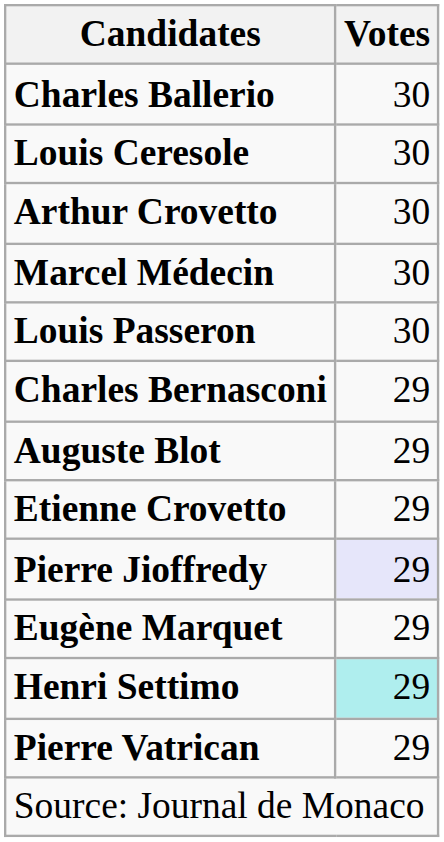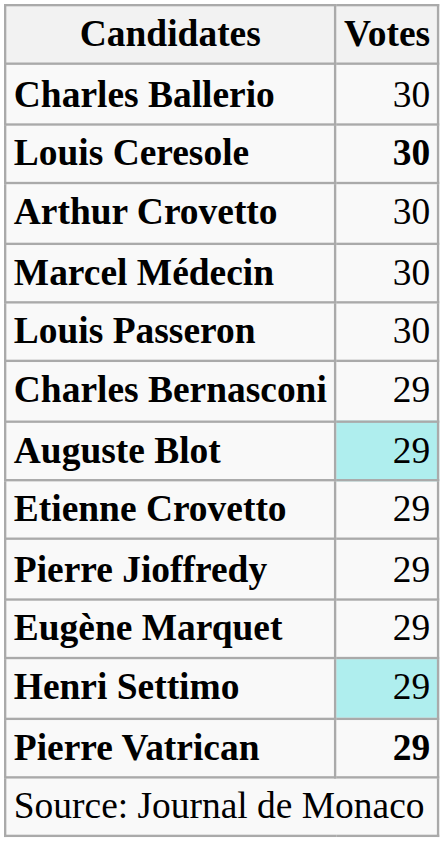(411, 152) normal -> (411, 152) bold
(411, 449) no background -> (411, 449) paleturquoise background
(411, 568) lavender background -> (411, 568) no background
(411, 746) normal -> (411, 746) bold
